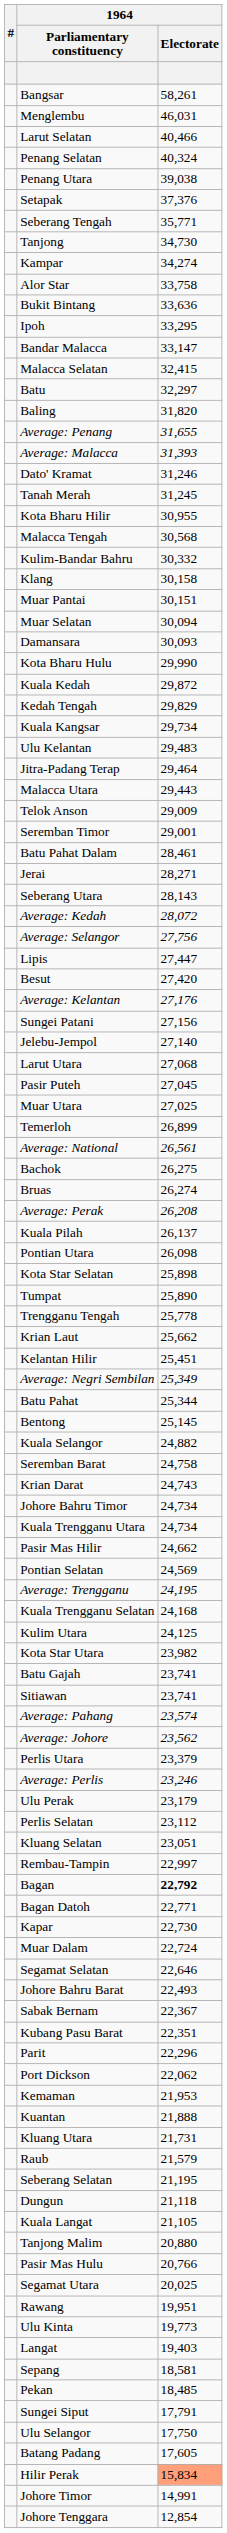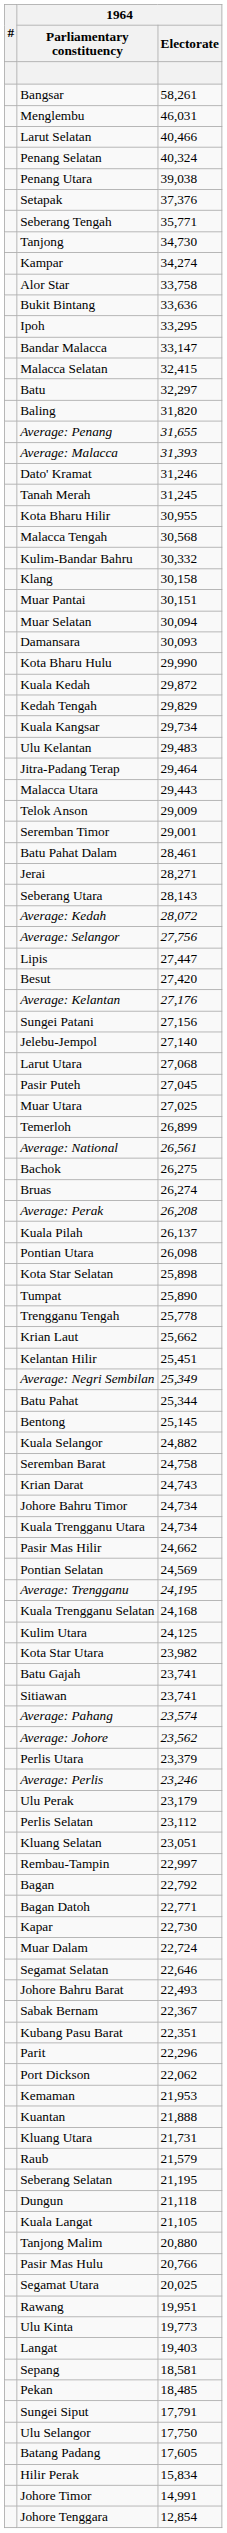(179, 1885) bold -> (179, 1885) normal
(179, 2474) lightsalmon background -> (179, 2474) no background
